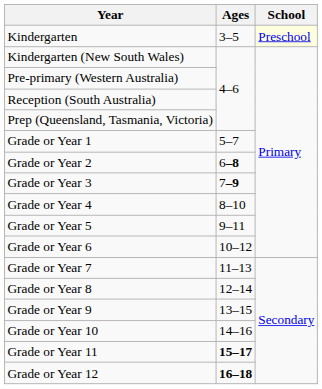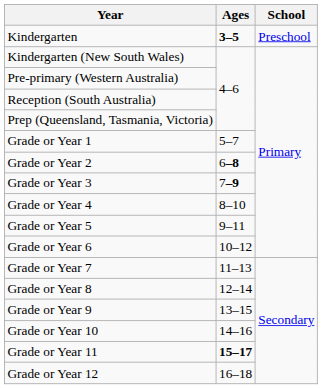(229, 36) normal -> (229, 36) bold
(285, 36) lightyellow background -> (285, 36) no background
(236, 373) bold -> (236, 373) normal
